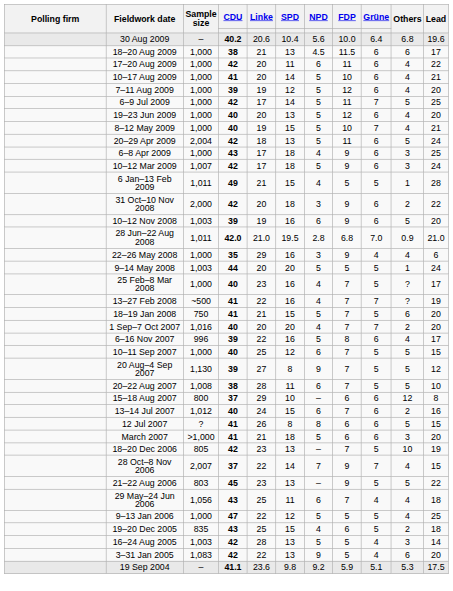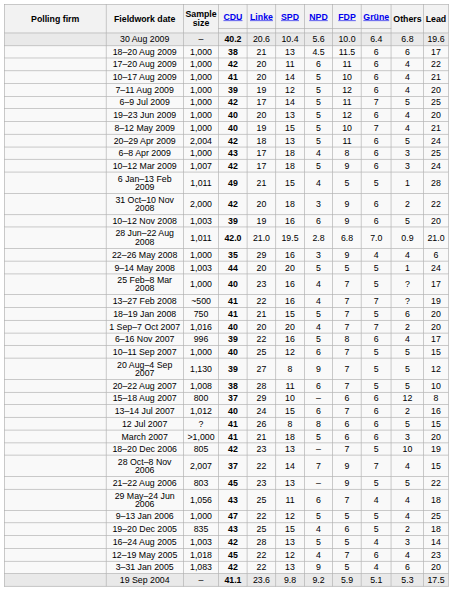(347, 153) 9 -> (347, 153) 8
+ row: (145, 555)
